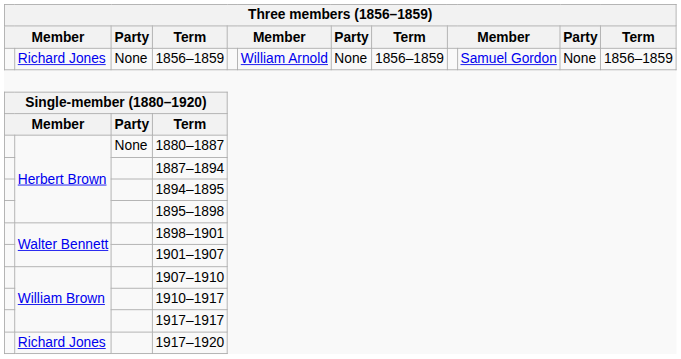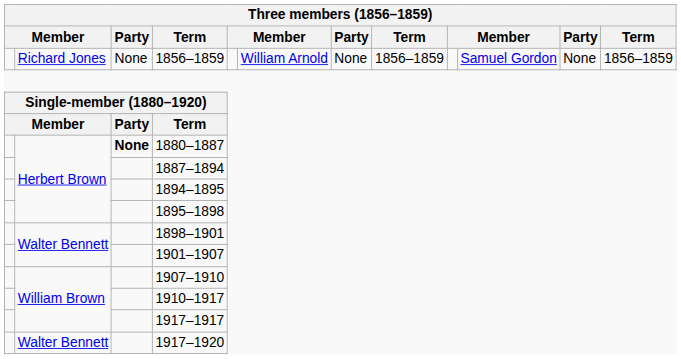(131, 146) normal -> (132, 146) bold
(62, 342) Richard Jones -> (63, 342) Walter Bennett
